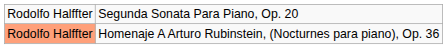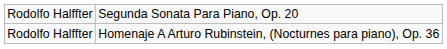(50, 33) lightsalmon background -> (50, 33) no background
